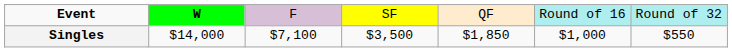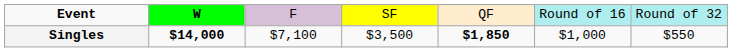(197, 37) normal -> (197, 37) bold
(486, 37) normal -> (486, 37) bold
